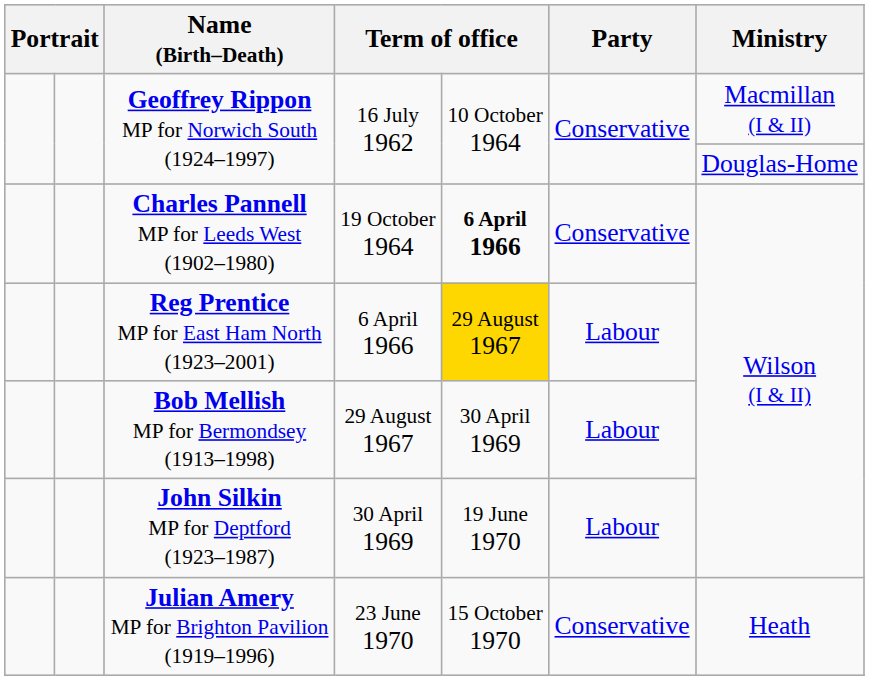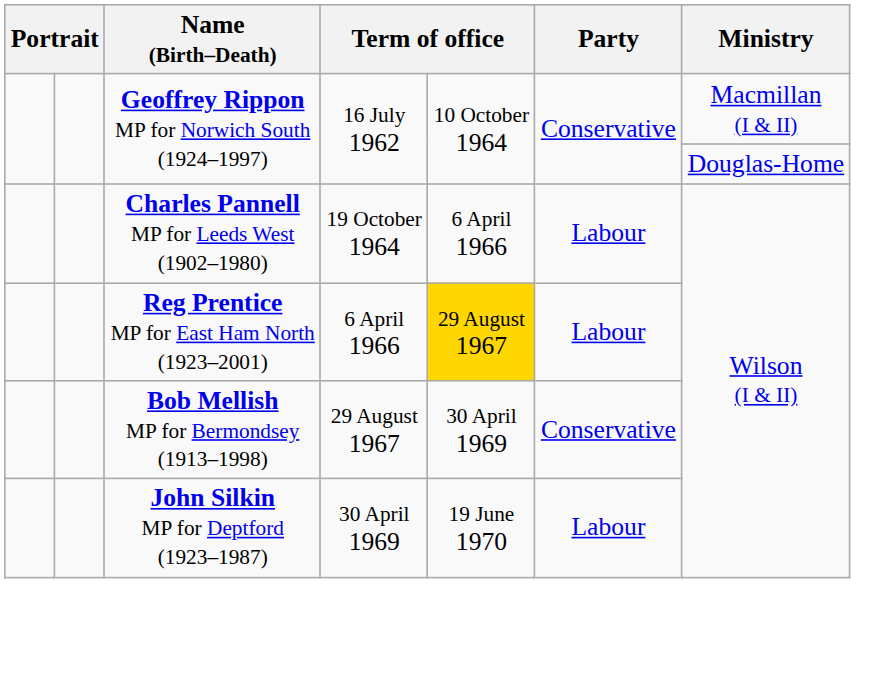(495, 232) bold -> (481, 234) normal
(622, 232) Conservative -> (608, 232) Labour
(622, 429) Labour -> (608, 429) Conservative
- row: (220, 625)
